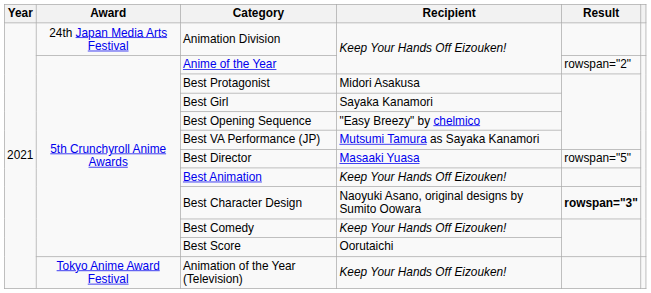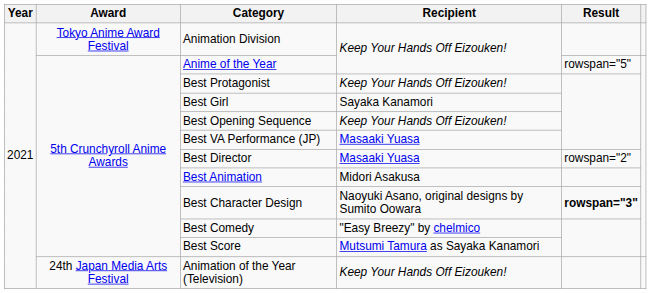(108, 39) 24th Japan Media Arts Festival -> (108, 39) Tokyo Anime Award Festival
(598, 64) rowspan="2" -> (598, 64) rowspan="5"
(380, 83) Midori Asakusa -> (423, 83) Keep Your Hands Off Eizouken!
(410, 121) "Easy Breezy" by chelmico -> (423, 121) Keep Your Hands Off Eizouken!
(439, 139) Mutsumi Tamura as Sayaka Kanamori -> (380, 139) Masaaki Yuasa
(598, 158) rowspan="5" -> (598, 158) rowspan="2"
(423, 177) Keep Your Hands Off Eizouken! -> (380, 177) Midori Asakusa
(423, 228) Keep Your Hands Off Eizouken! -> (410, 228) "Easy Breezy" by chelmico
(366, 247) Oorutaichi -> (439, 247) Mutsumi Tamura as Sayaka Kanamori
(108, 272) Tokyo Anime Award Festival -> (108, 272) 24th Japan Media Arts Festival
